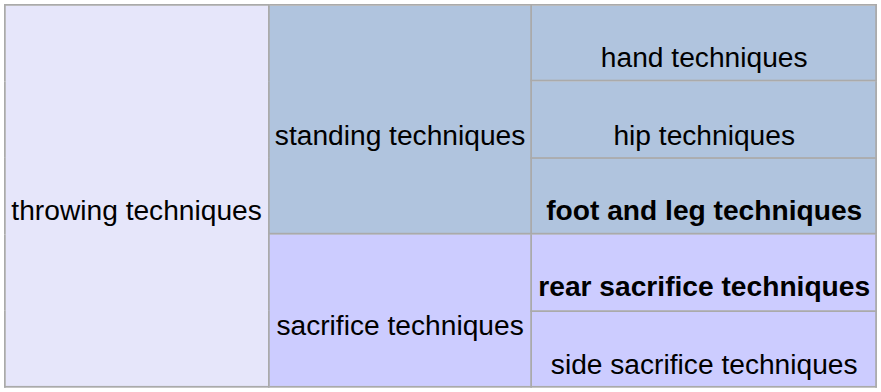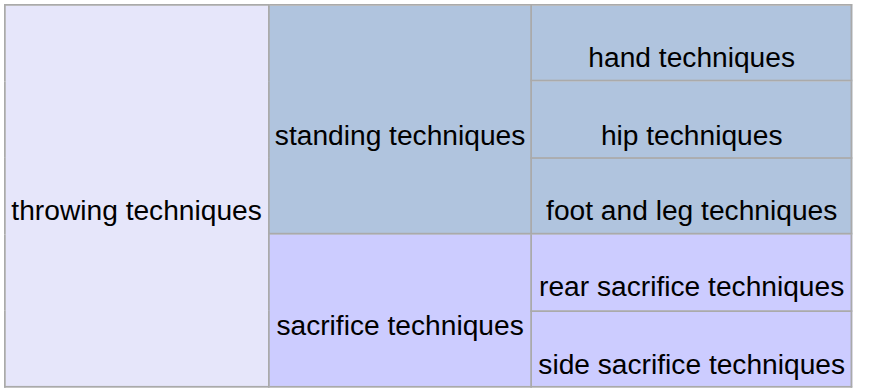(704, 211) bold -> (692, 211) normal
(704, 287) bold -> (692, 287) normal
